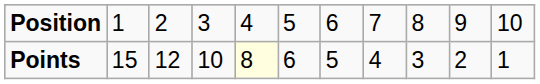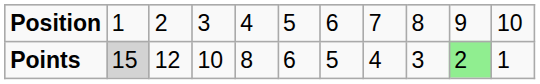(125, 60) no background -> (125, 60) lightgrey background
(247, 60) lightyellow background -> (247, 60) no background
(461, 60) no background -> (461, 60) lightgreen background
